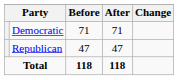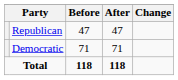rows swapped: (38, 30) <-> (37, 48)
